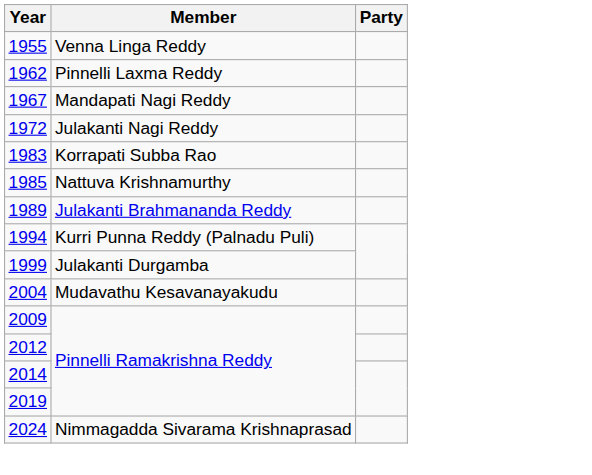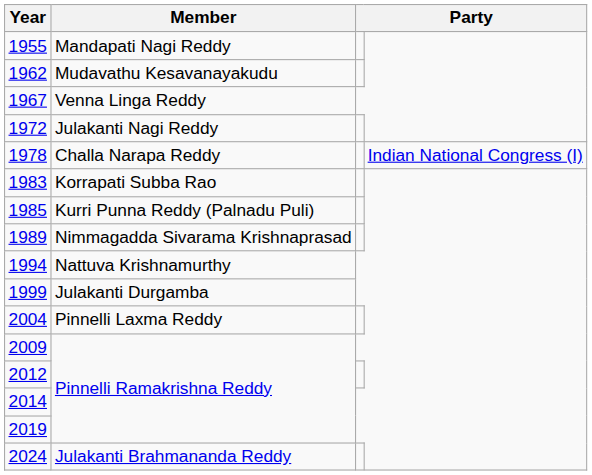(130, 45) Venna Linga Reddy -> (143, 45) Mandapati Nagi Reddy
(138, 73) Pinnelli Laxma Reddy -> (166, 73) Mudavathu Kesavanayakudu
(143, 100) Mandapati Nagi Reddy -> (130, 100) Venna Linga Reddy
+ row: (28, 155)
(143, 182) Nattuva Krishnamurthy -> (185, 210) Kurri Punna Reddy (Palnadu Puli)
(173, 210) Julakanti Brahmananda Reddy -> (203, 237) Nimmagadda Sivarama Krishnaprasad
(185, 237) Kurri Punna Reddy (Palnadu Puli) -> (143, 264) Nattuva Krishnamurthy
(166, 292) Mudavathu Kesavanayakudu -> (138, 319) Pinnelli Laxma Reddy
(203, 429) Nimmagadda Sivarama Krishnaprasad -> (173, 456) Julakanti Brahmananda Reddy
